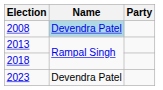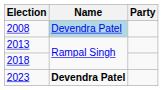(87, 77) normal -> (88, 77) bold
